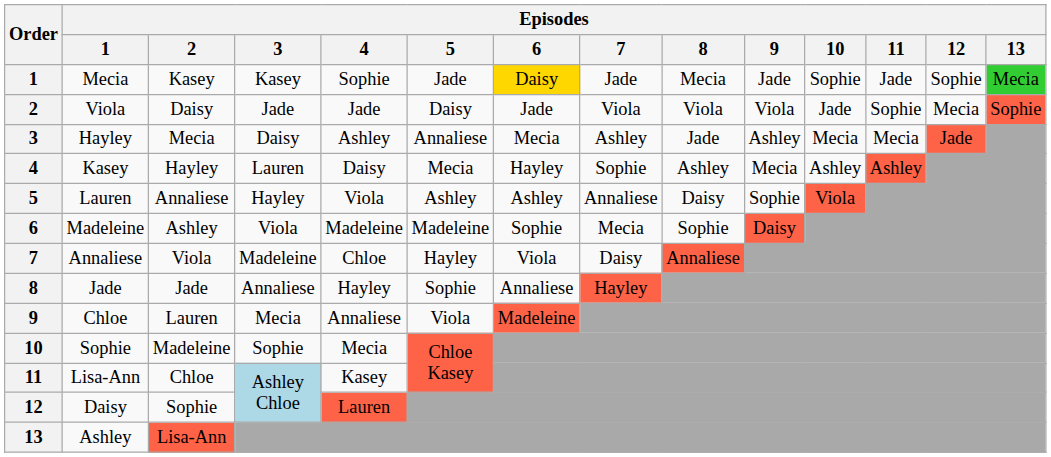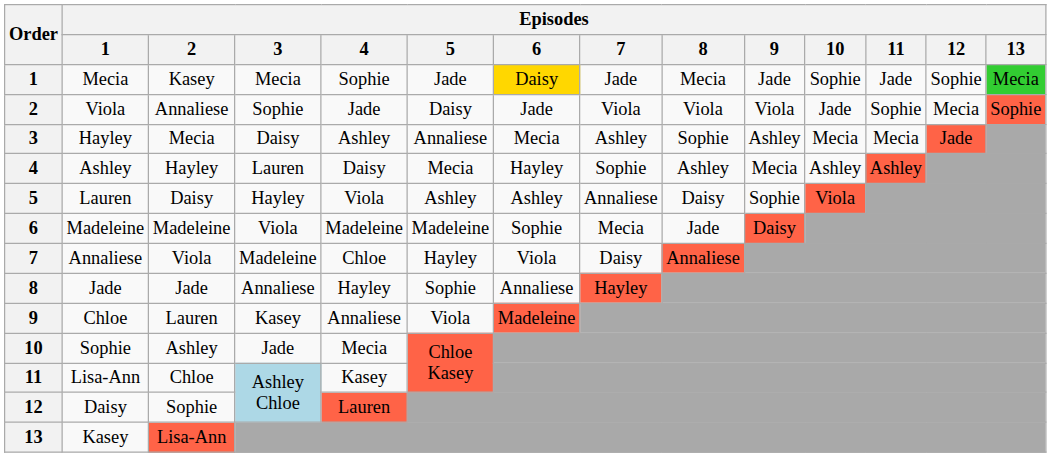(278, 78) Kasey -> (278, 78) Mecia
(192, 108) Daisy -> (192, 108) Annaliese
(278, 108) Jade -> (278, 108) Sophie
(703, 138) Jade -> (703, 138) Sophie
(105, 168) Kasey -> (105, 168) Ashley
(192, 198) Annaliese -> (192, 198) Daisy
(192, 228) Ashley -> (192, 228) Madeleine
(703, 228) Sophie -> (703, 228) Jade
(278, 317) Mecia -> (278, 317) Kasey
(192, 347) Madeleine -> (192, 347) Ashley
(278, 347) Sophie -> (278, 347) Jade
(105, 436) Ashley -> (105, 436) Kasey
